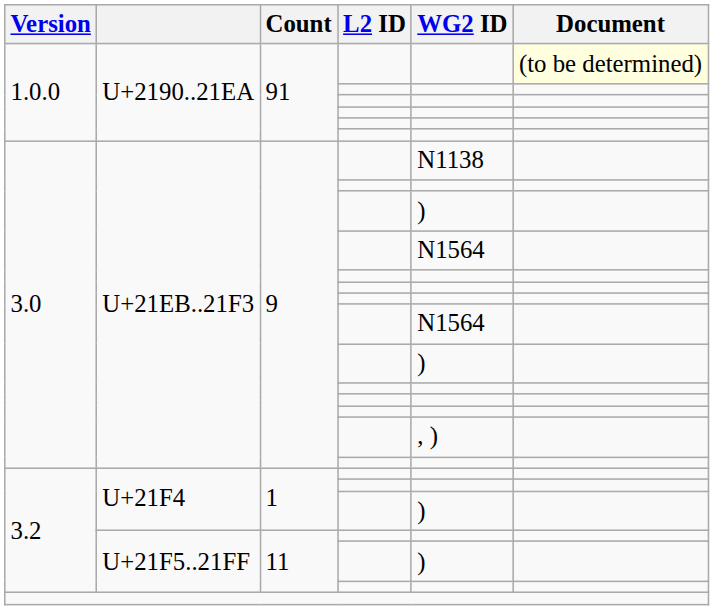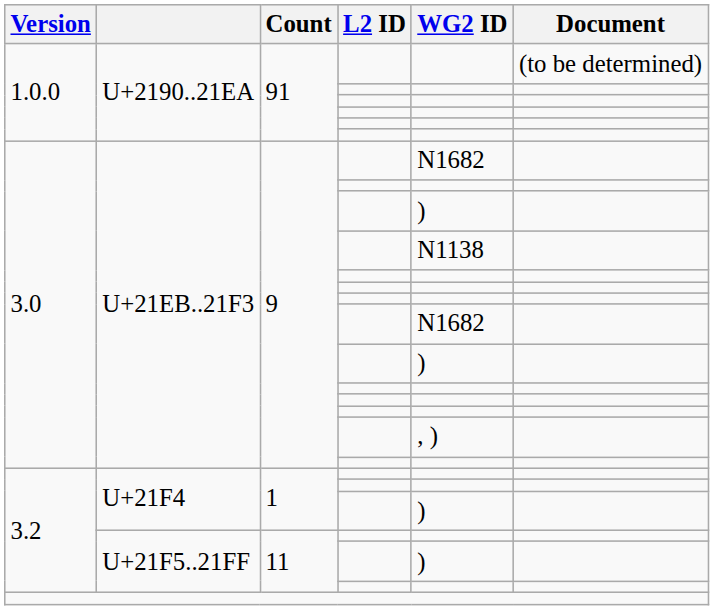(611, 63) lightyellow background -> (611, 63) no background
(451, 159) N1138 -> (451, 159) N1682
(451, 250) N1564 -> (451, 250) N1138
(451, 323) N1564 -> (451, 323) N1682
